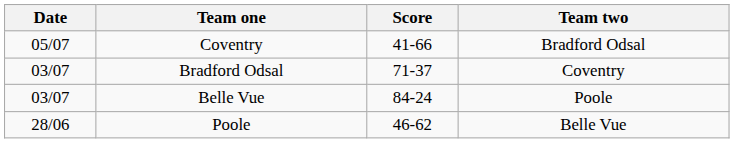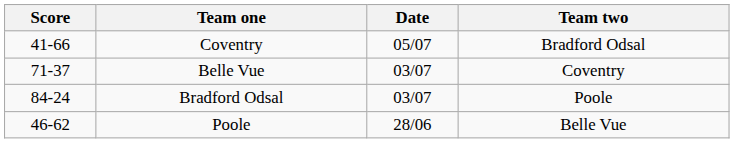columns swapped: (50, 17) <-> (412, 17)
(231, 71) Bradford Odsal -> (231, 71) Belle Vue
(231, 97) Belle Vue -> (231, 97) Bradford Odsal
